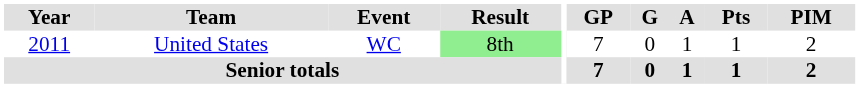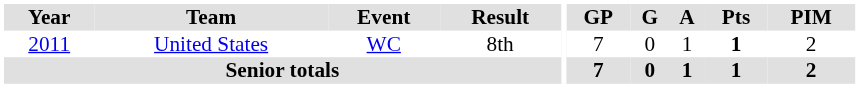(500, 43) lightgreen background -> (500, 43) no background
(736, 43) normal -> (736, 43) bold
